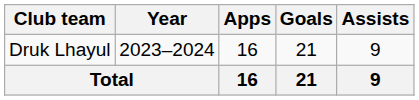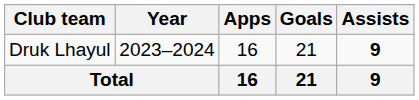(375, 49) normal -> (375, 49) bold
